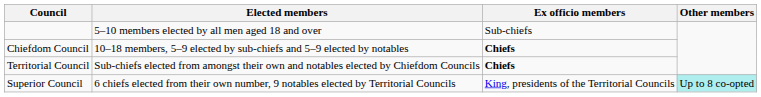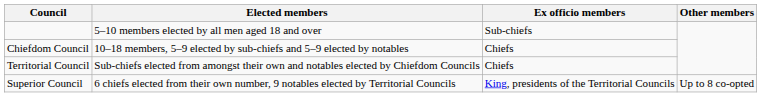(500, 48) bold -> (499, 48) normal
(500, 65) bold -> (499, 65) normal
(717, 83) paleturquoise background -> (717, 83) no background
